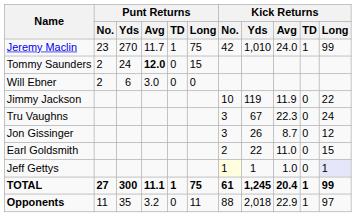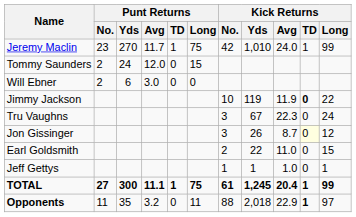(155, 64) bold -> (155, 64) normal
(305, 99) normal -> (305, 99) bold
(305, 133) no background -> (305, 133) lightyellow background
(224, 168) lightyellow background -> (224, 168) no background
(325, 168) lavender background -> (325, 168) no background
(305, 202) normal -> (305, 202) bold
